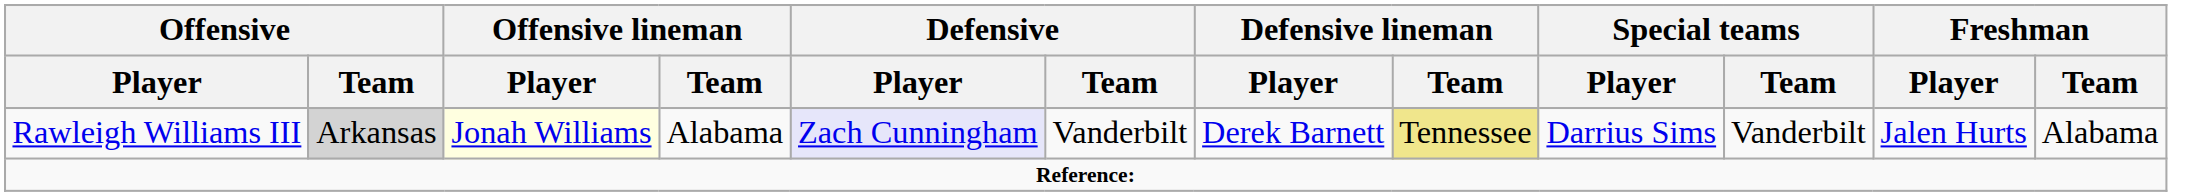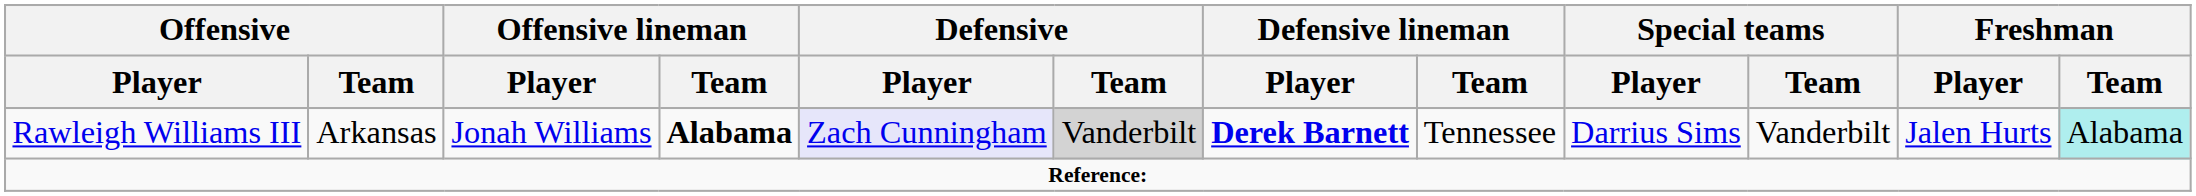(376, 132) lightgrey background -> (376, 132) no background
(552, 132) lightyellow background -> (552, 132) no background
(725, 132) normal -> (729, 132) bold
(1120, 132) no background -> (1129, 132) lightgrey background
(1293, 132) normal -> (1310, 132) bold
(1465, 132) khaki background -> (1490, 132) no background
(2100, 132) no background -> (2125, 132) paleturquoise background
